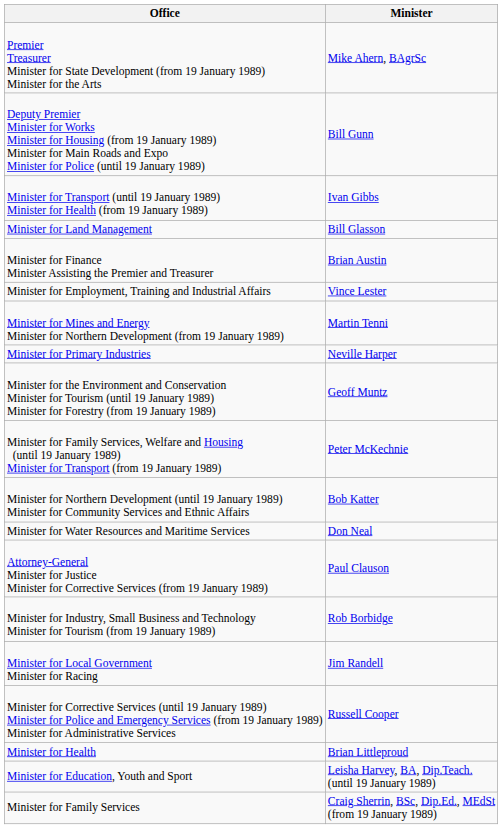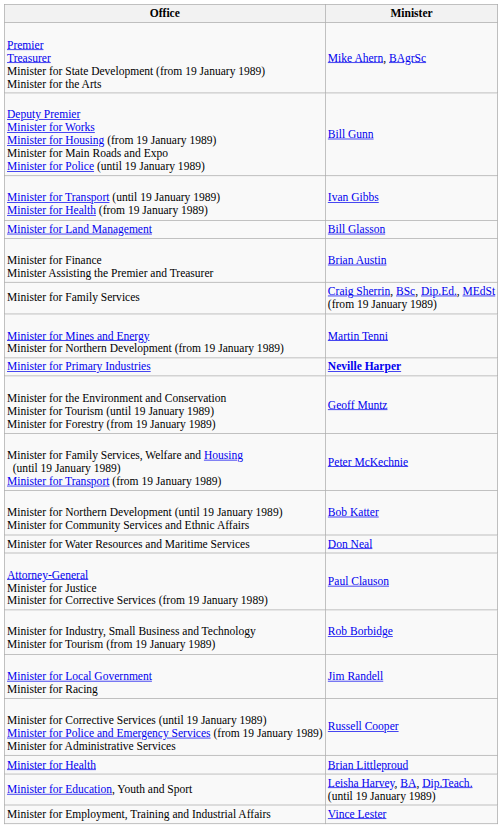rows swapped: (139, 291) <-> (73, 807)
(362, 354) normal -> (364, 367) bold
